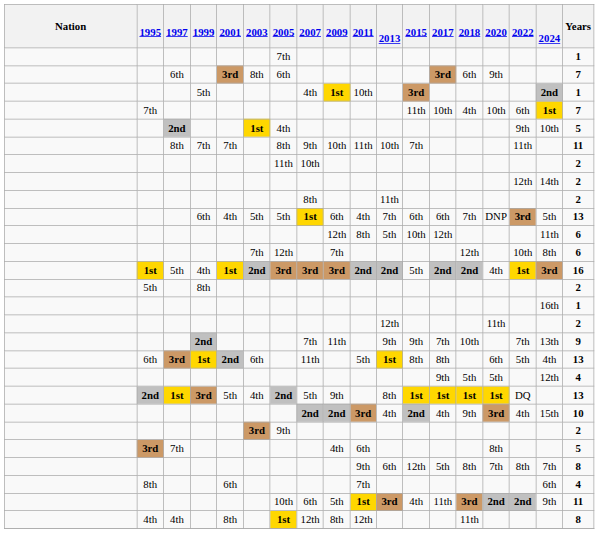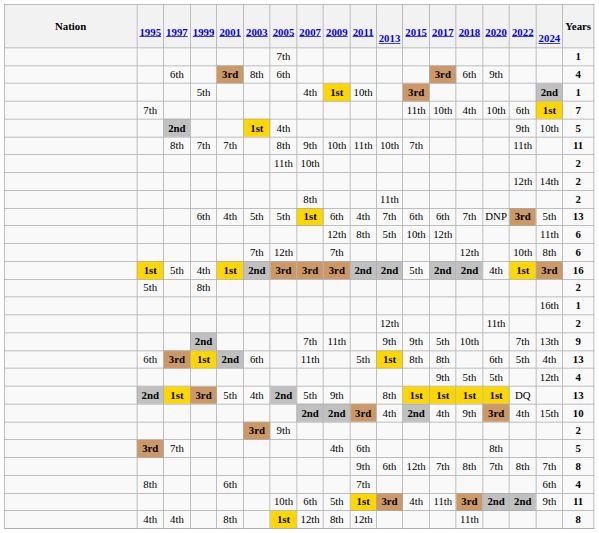(578, 74) 7 -> (578, 74) 4
(443, 342) 7th -> (443, 342) 5th
(443, 466) 5th -> (443, 466) 7th
